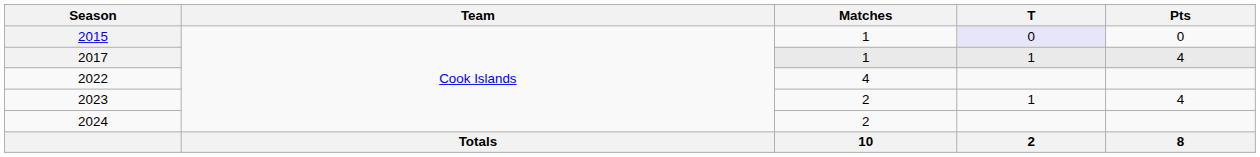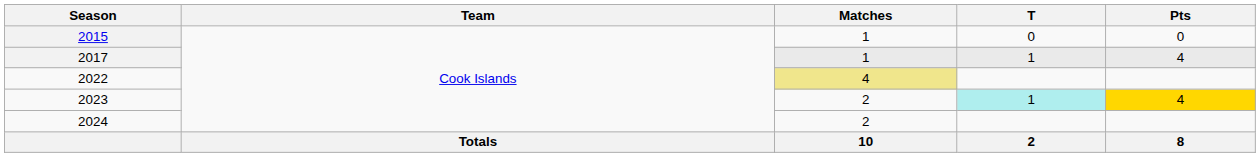(1031, 37) lavender background -> (1031, 37) no background
(866, 79) no background -> (866, 79) khaki background
(1031, 100) no background -> (1031, 100) paleturquoise background
(1181, 100) no background -> (1181, 100) gold background
